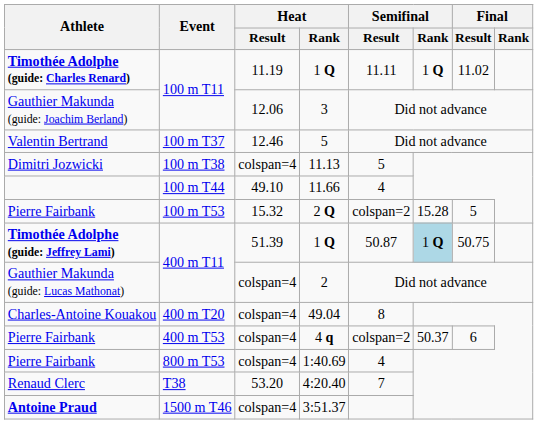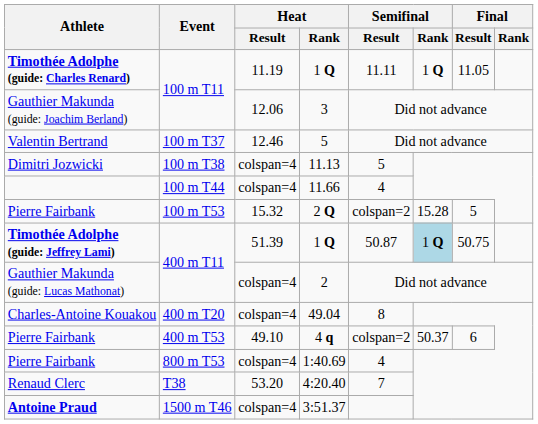(473, 70) 11.02 -> (473, 70) 11.05
(267, 188) 49.10 -> (267, 188) colspan=4
(267, 337) colspan=4 -> (267, 337) 49.10
